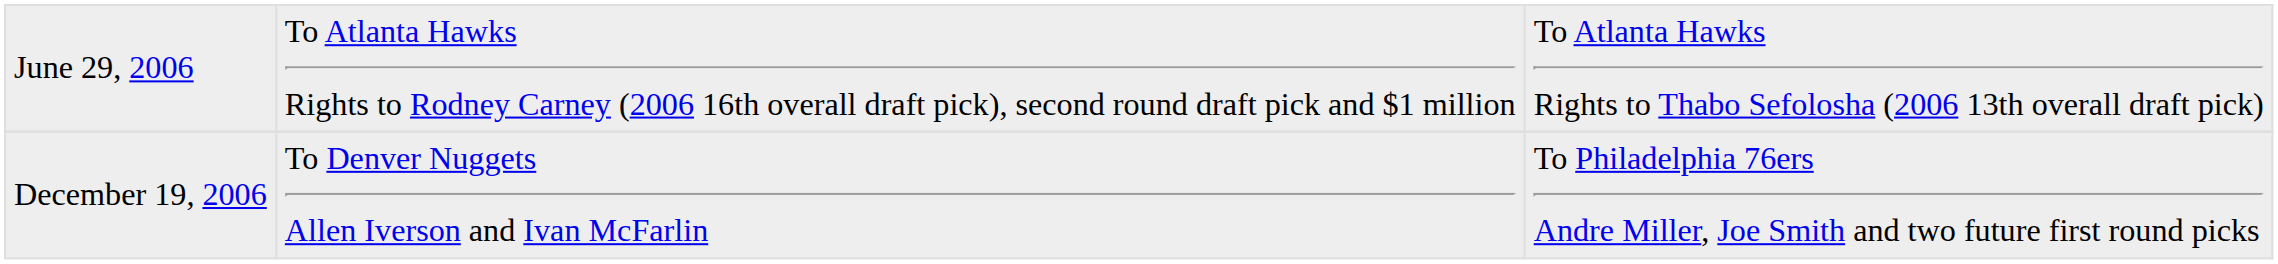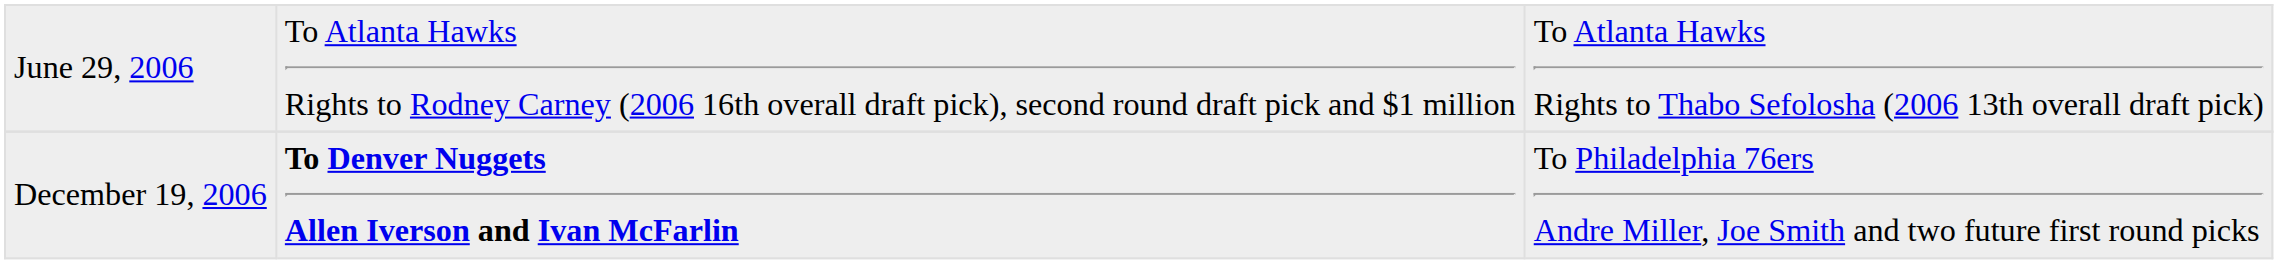(900, 194) normal -> (900, 194) bold
